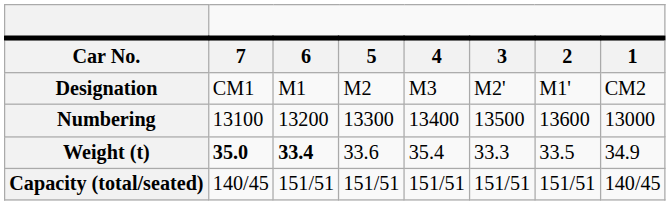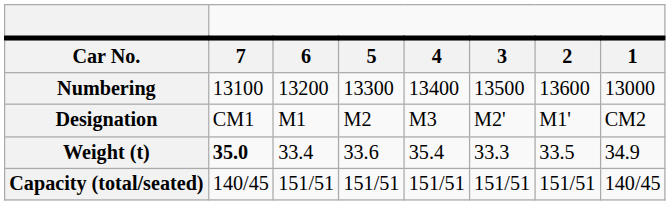rows swapped: (106, 88) <-> (106, 120)
(296, 152) bold -> (296, 152) normal
